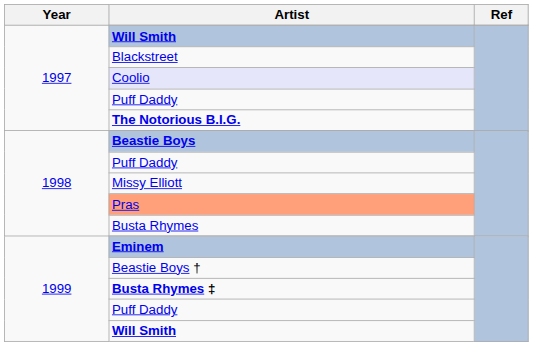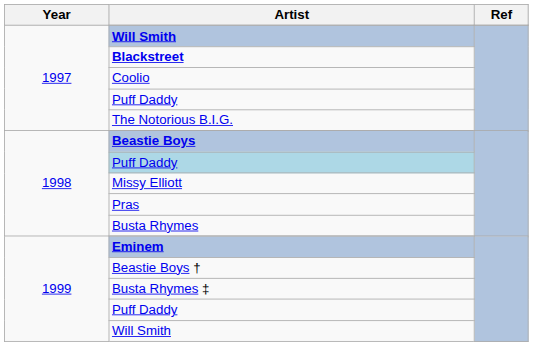(145, 57) normal -> (148, 57) bold
(131, 78) lavender background -> (131, 78) no background
(176, 120) bold -> (172, 120) normal
(145, 162) no background -> (145, 162) lightblue background
(126, 204) lightsalmon background -> (126, 204) no background
(164, 288) bold -> (161, 288) normal
(144, 330) bold -> (141, 330) normal
